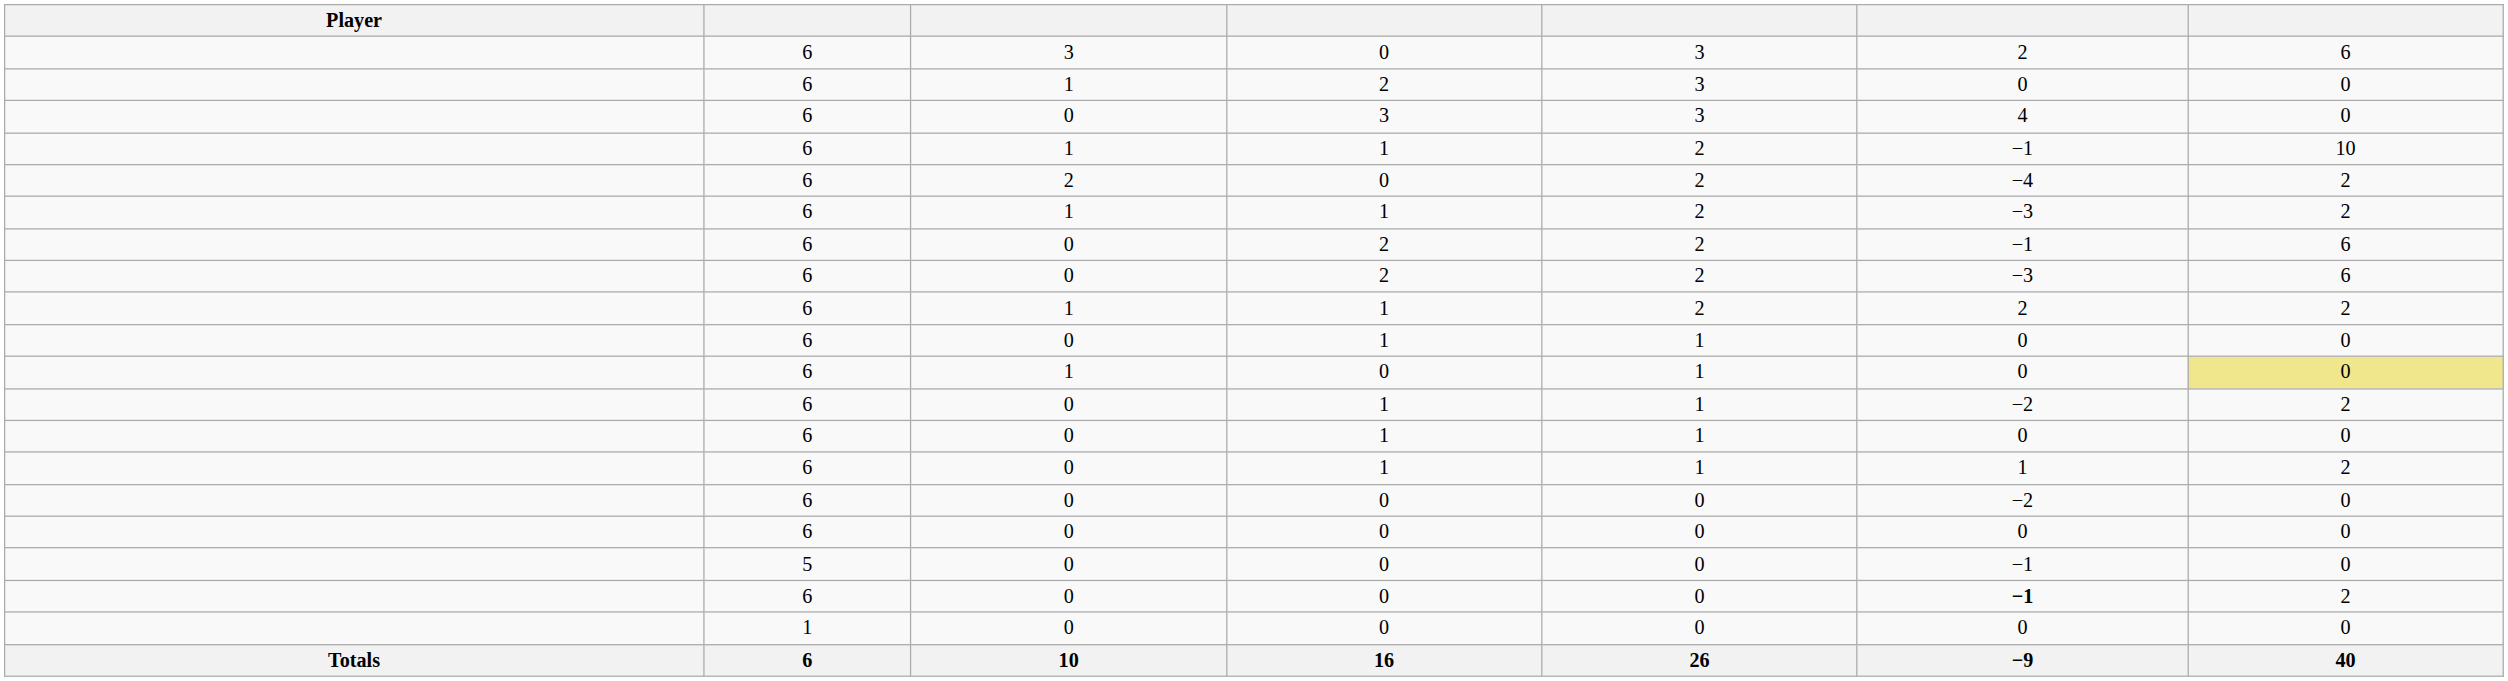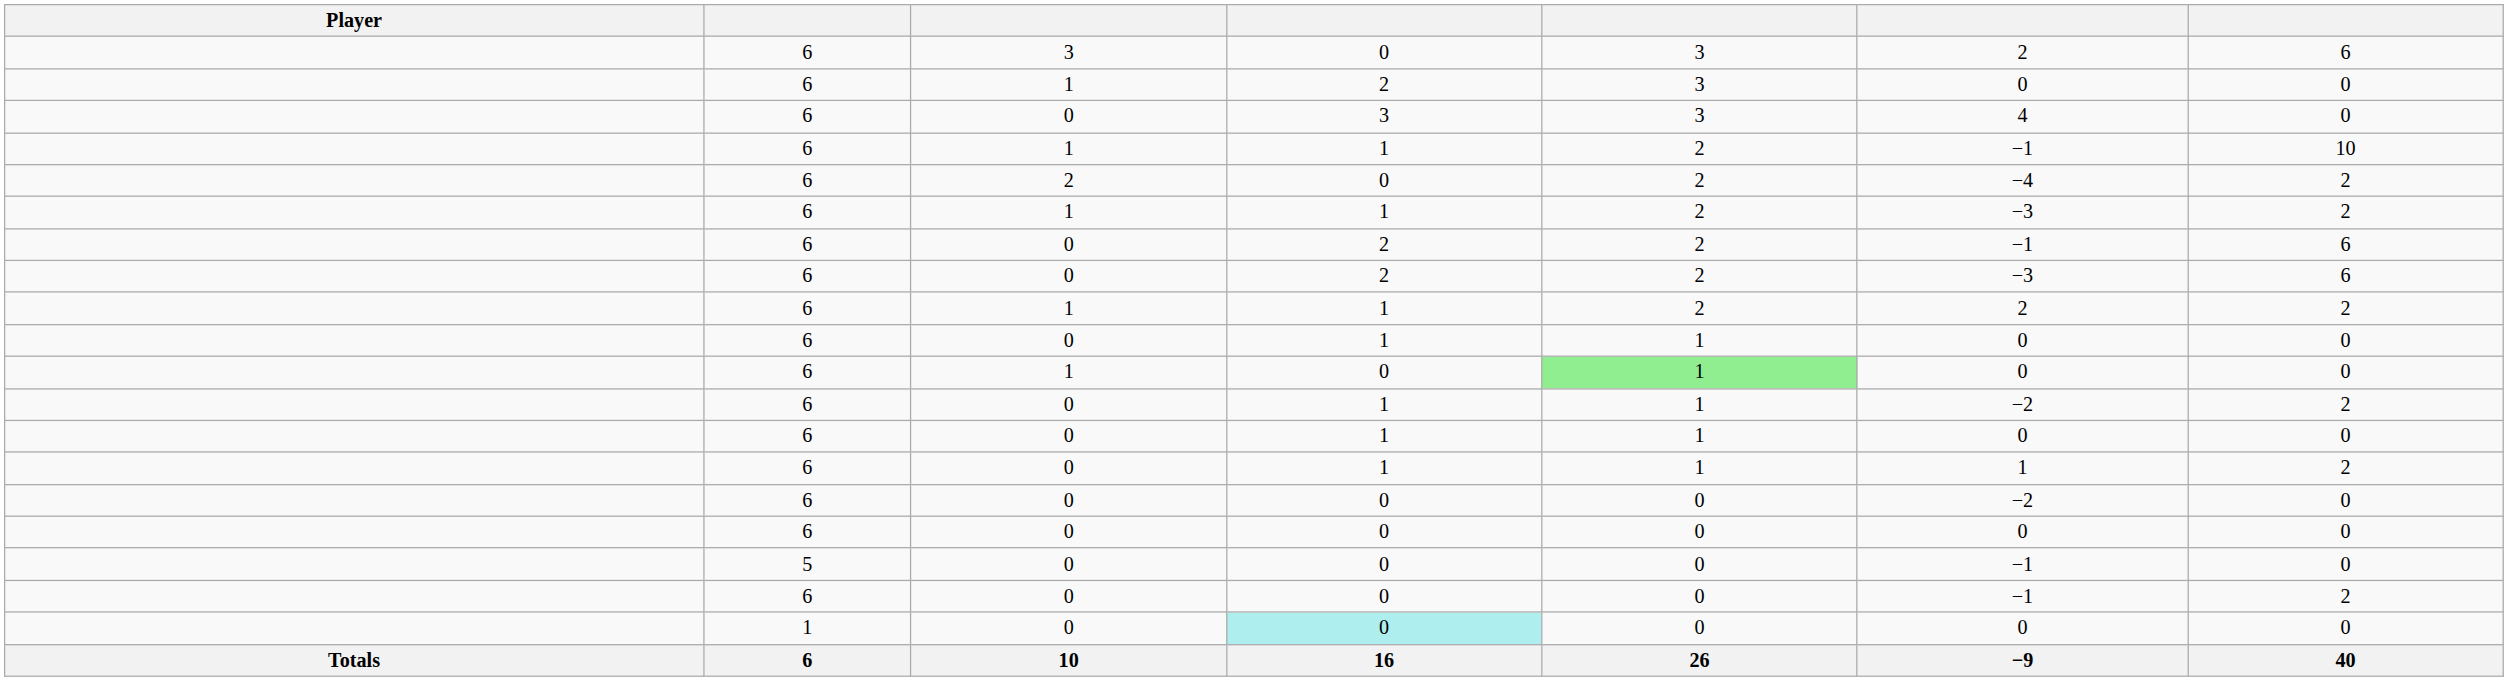(1699, 372) no background -> (1699, 372) lightgreen background
(2345, 372) khaki background -> (2345, 372) no background
(2022, 595) bold -> (2022, 595) normal
(1384, 627) no background -> (1384, 627) paleturquoise background
